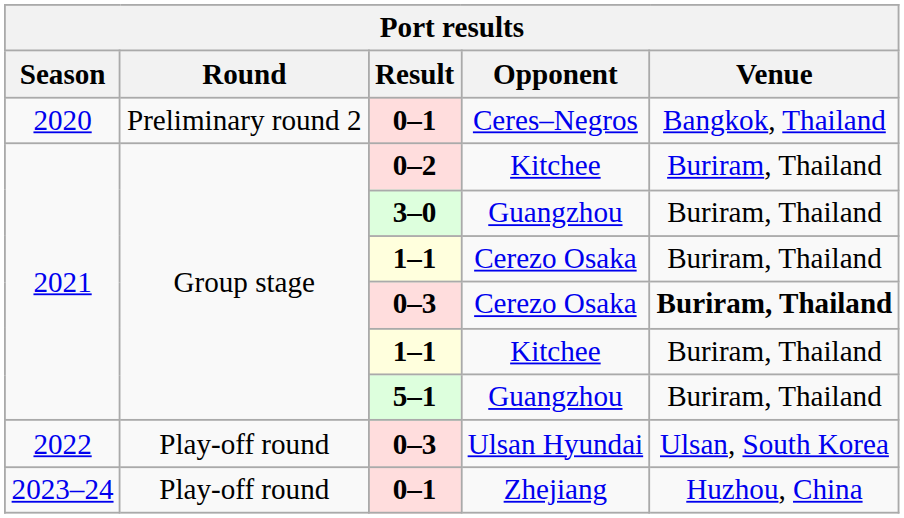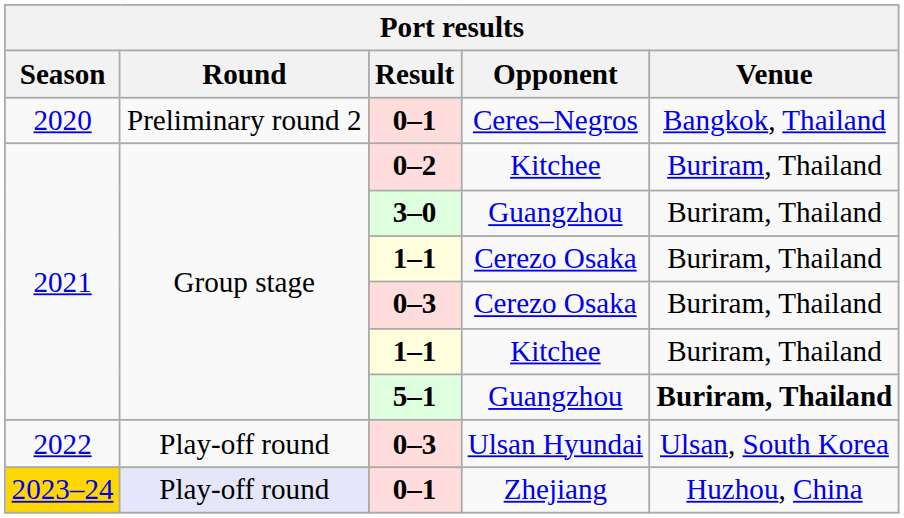(774, 304) bold -> (774, 304) normal
(774, 397) normal -> (774, 397) bold
(63, 489) no background -> (63, 489) gold background
(244, 489) no background -> (244, 489) lavender background
